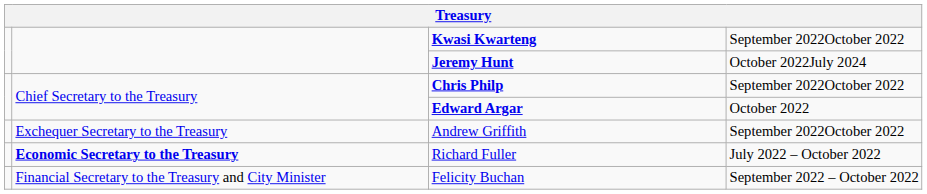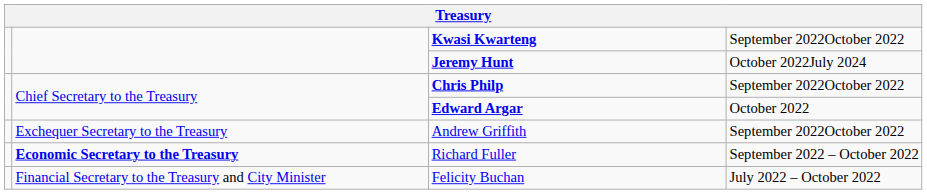(805, 154) July 2022 – October 2022 -> (824, 154) September 2022 – October 2022
(824, 177) September 2022 – October 2022 -> (805, 177) July 2022 – October 2022
